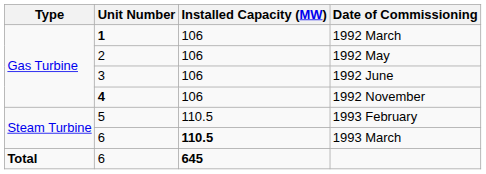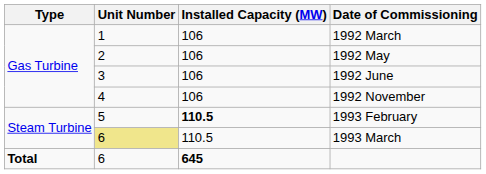(101, 35) bold -> (101, 35) normal
(101, 96) bold -> (101, 96) normal
(197, 117) normal -> (197, 117) bold
(101, 138) no background -> (101, 138) khaki background
(197, 138) bold -> (197, 138) normal
